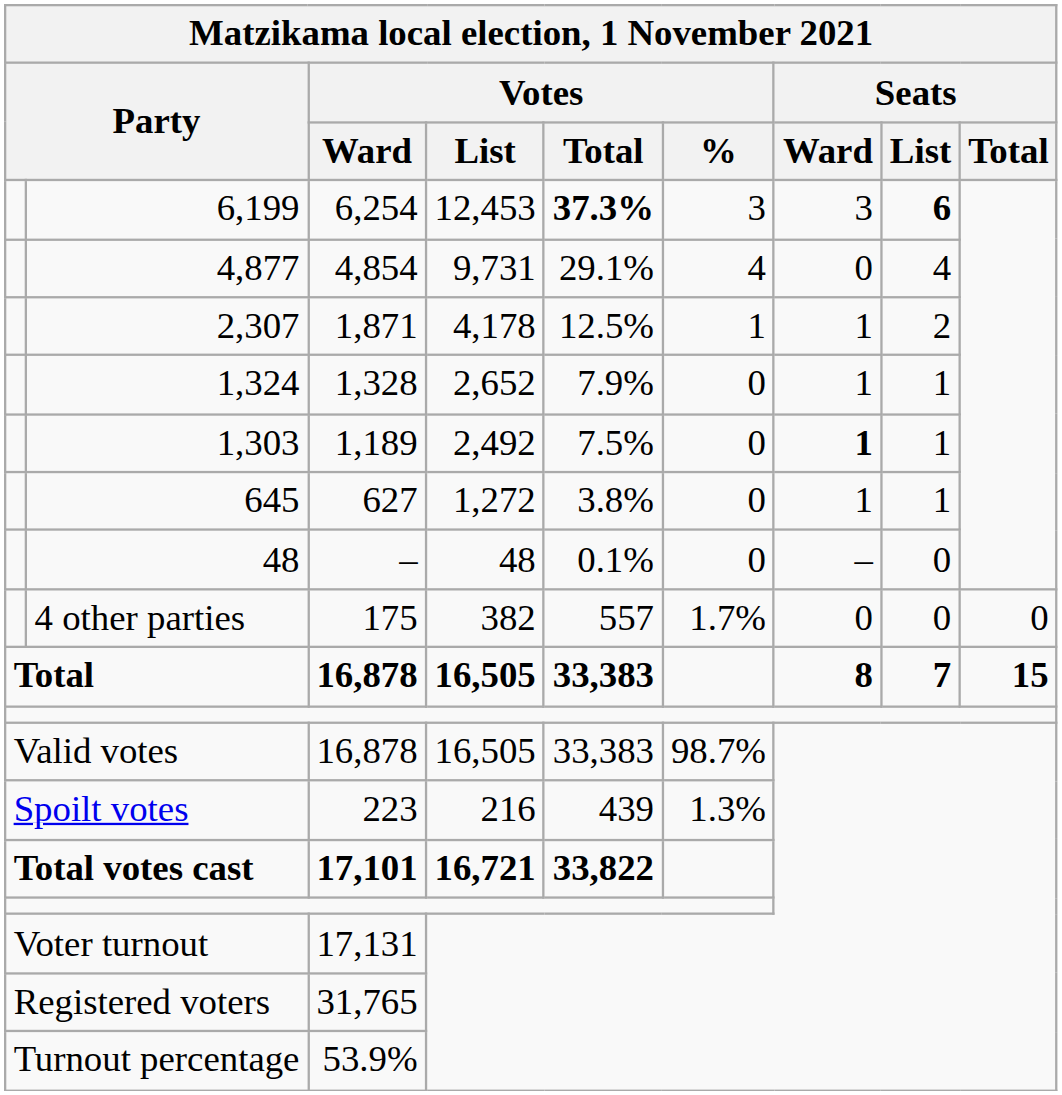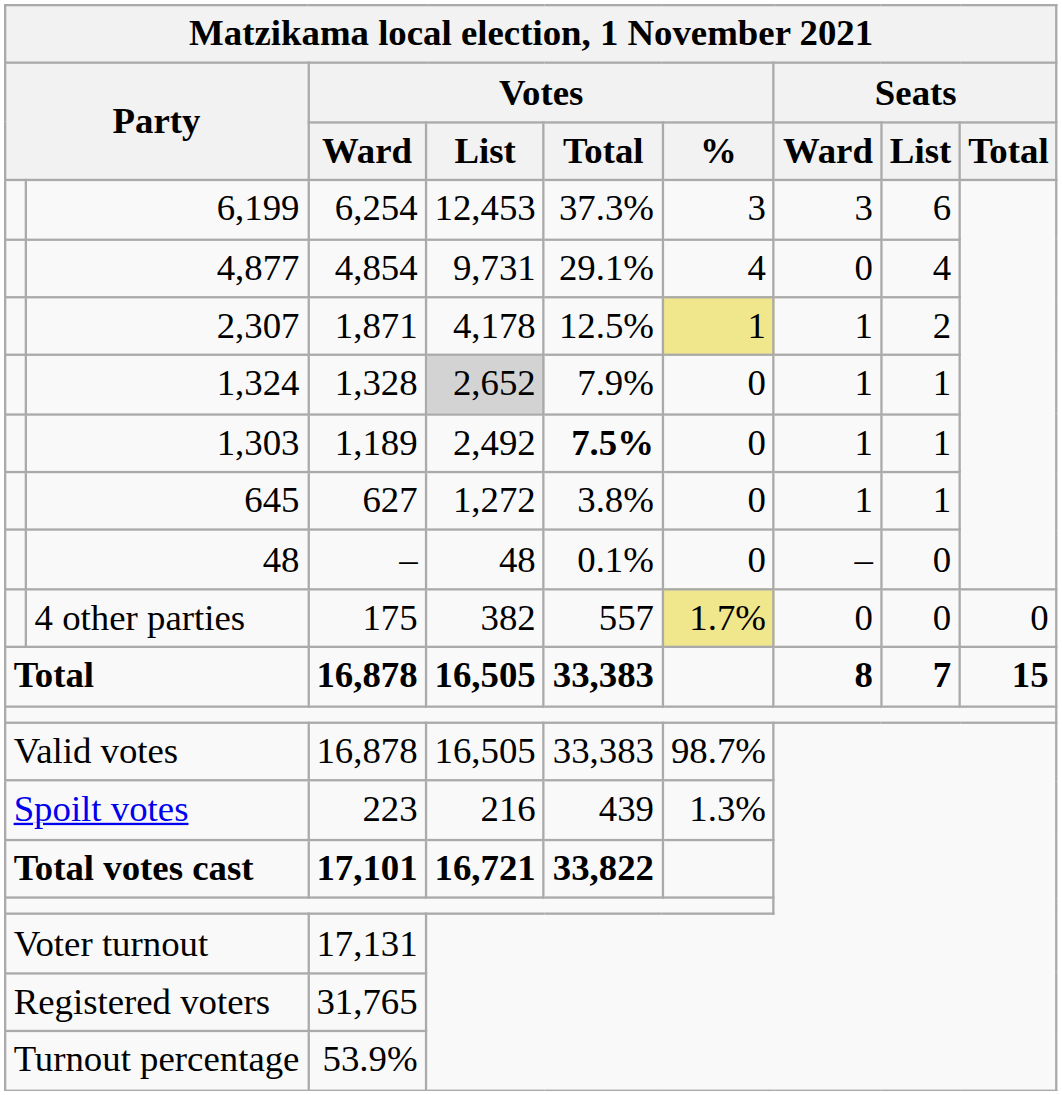(603, 208) bold -> (606, 208) normal
(942, 208) bold -> (942, 208) normal
(757, 325) no background -> (757, 325) khaki background
(494, 383) no background -> (494, 383) lightgrey background
(616, 442) normal -> (613, 442) bold
(864, 442) bold -> (864, 442) normal
(728, 617) no background -> (728, 617) khaki background
